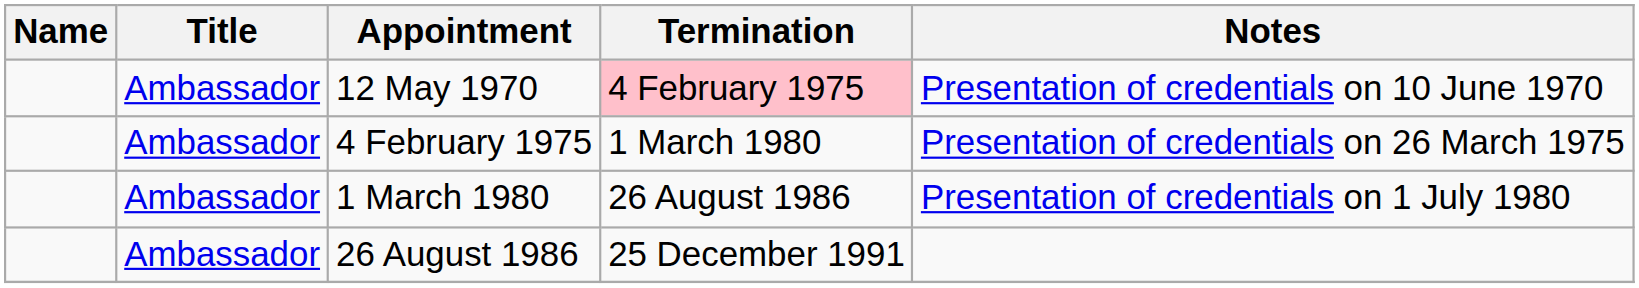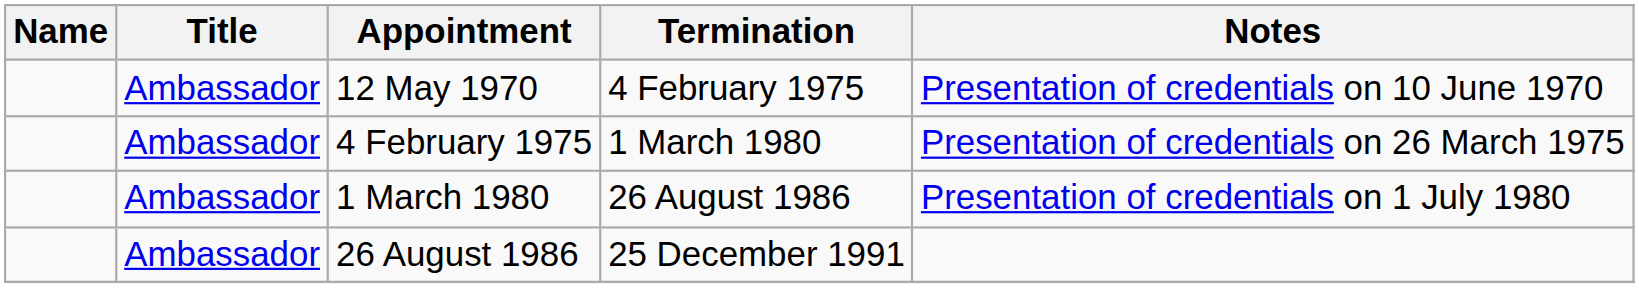(736, 87) pink background -> (736, 87) no background
